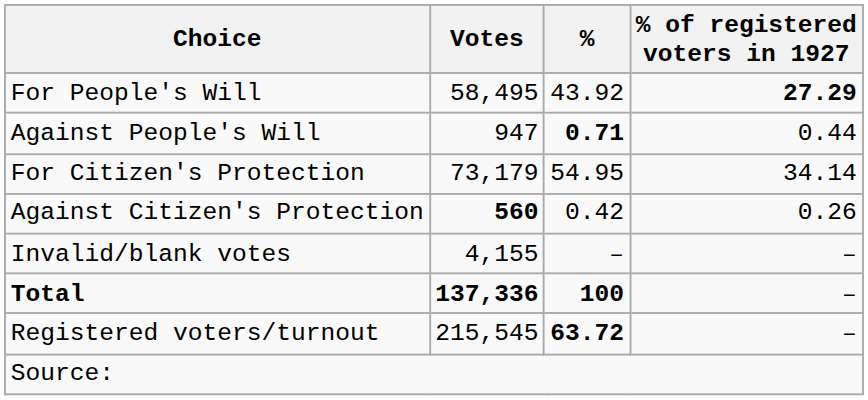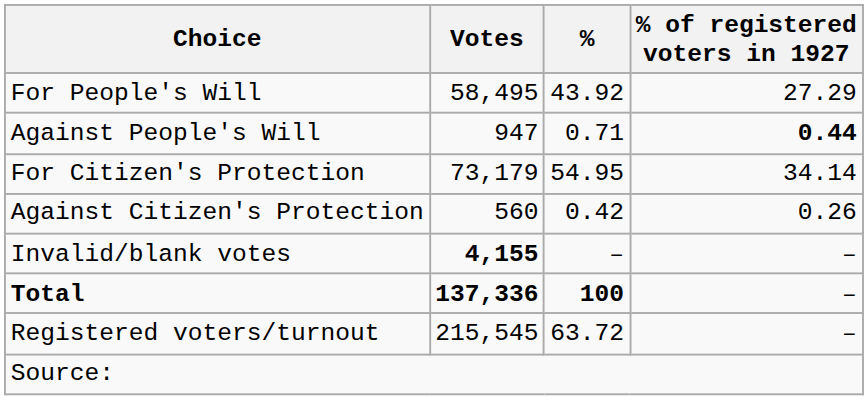(820, 93) bold -> (820, 93) normal
(594, 133) bold -> (594, 133) normal
(827, 133) normal -> (827, 133) bold
(516, 213) bold -> (516, 213) normal
(502, 254) normal -> (502, 254) bold
(587, 334) bold -> (587, 334) normal
